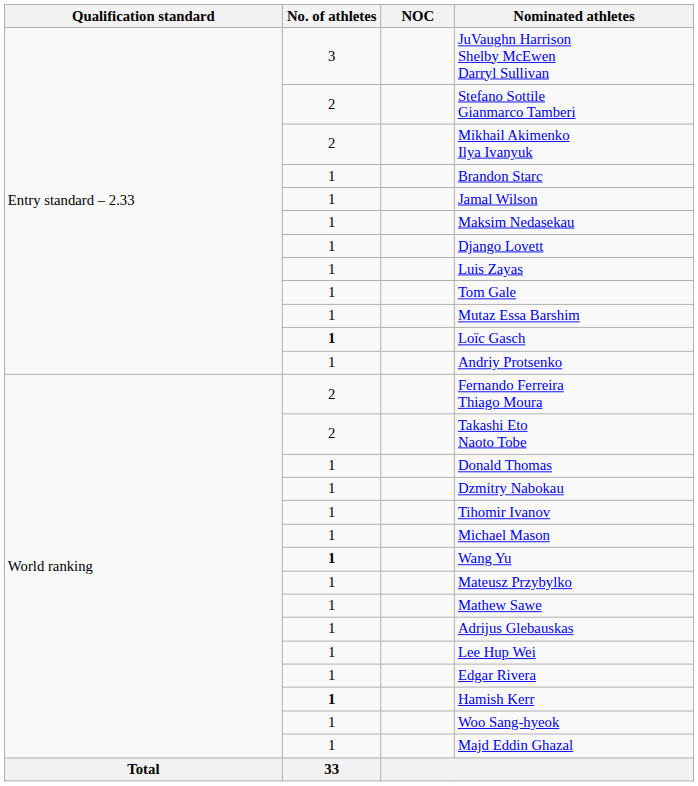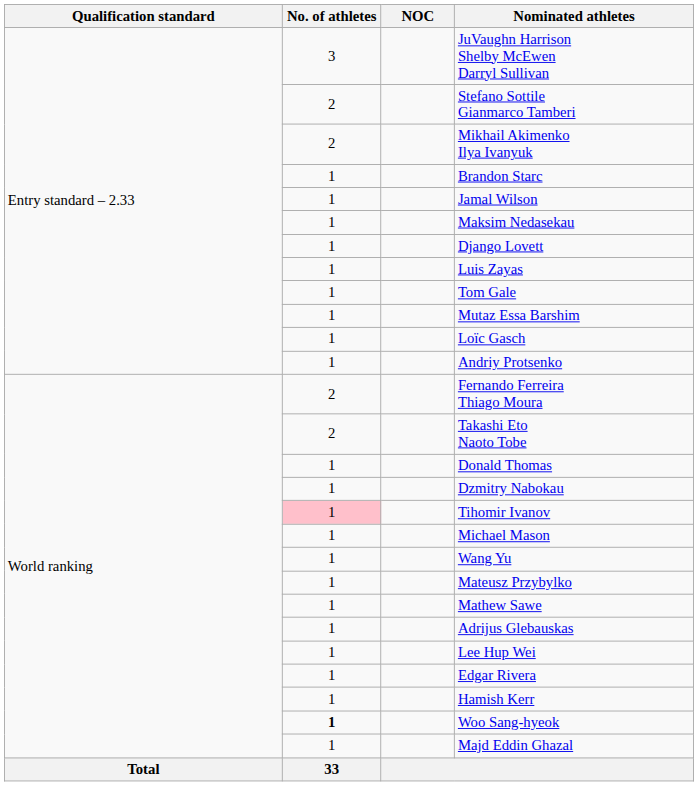(332, 339) bold -> (332, 339) normal
(332, 512) no background -> (332, 512) pink background
(332, 559) bold -> (332, 559) normal
(332, 699) bold -> (332, 699) normal
(332, 722) normal -> (332, 722) bold
